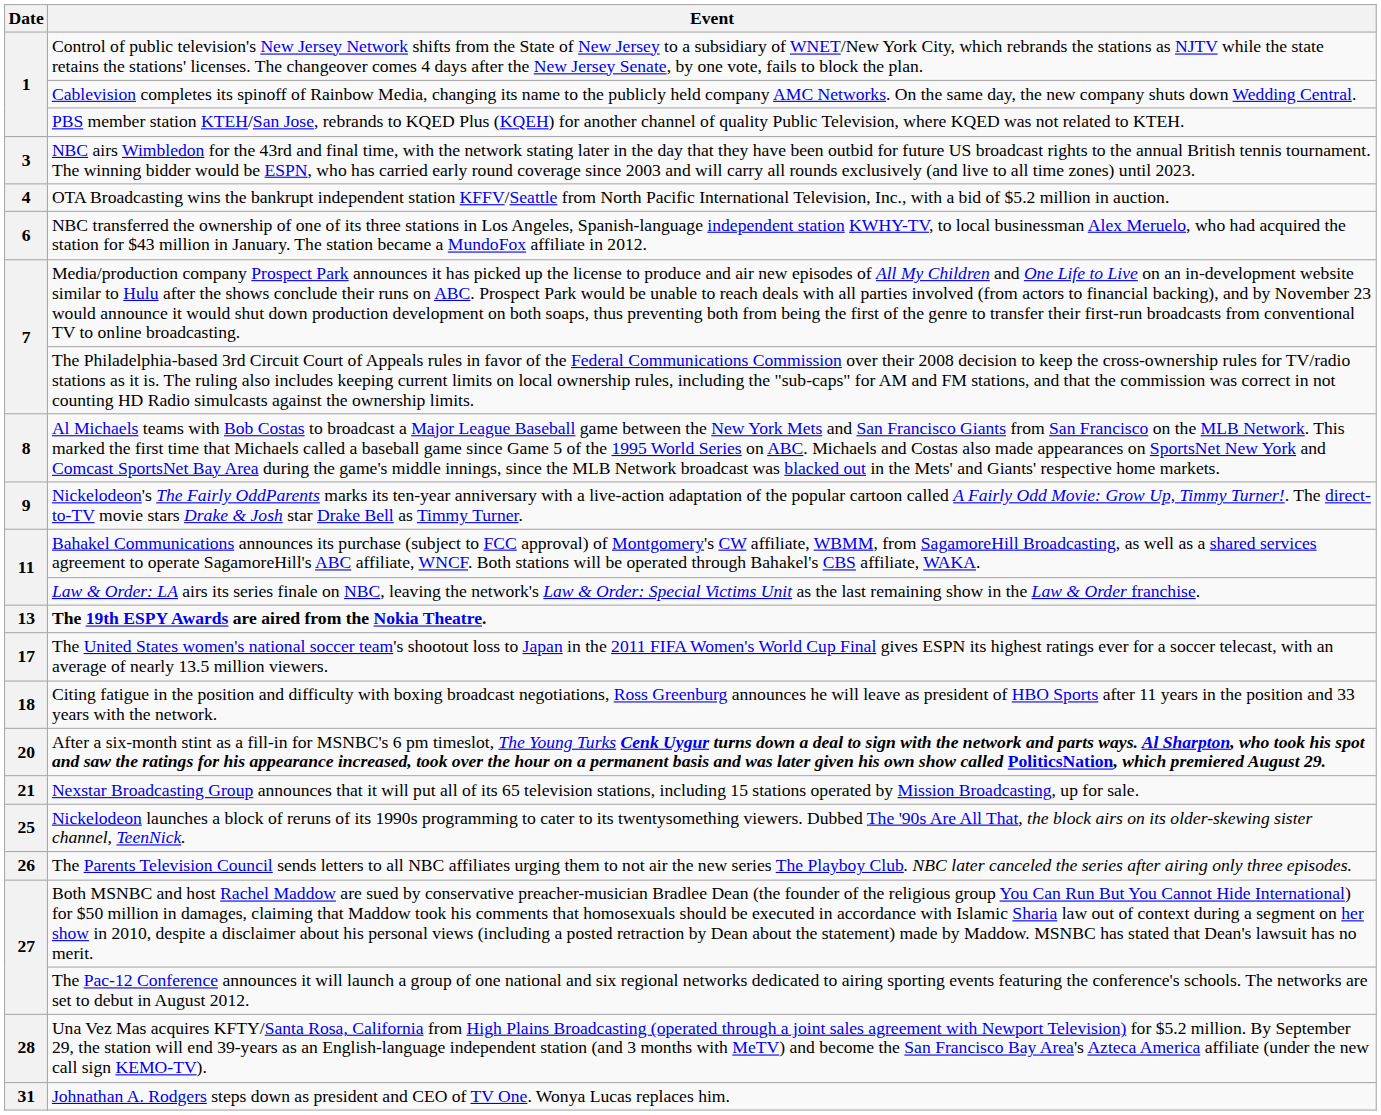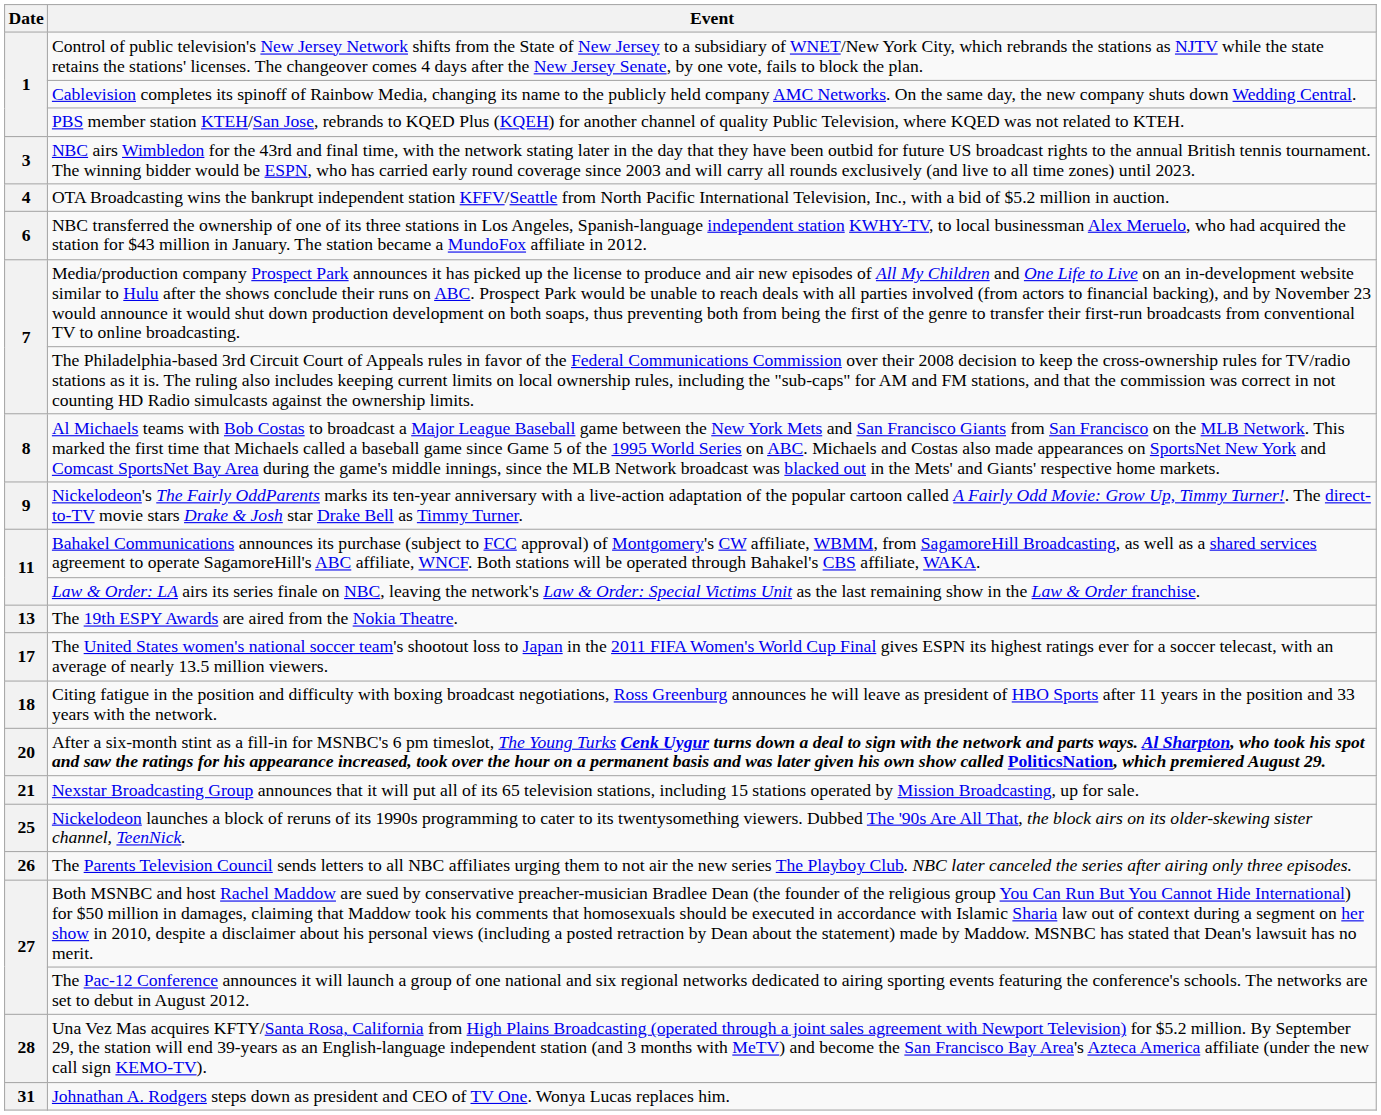(269, 618) bold -> (255, 618) normal
